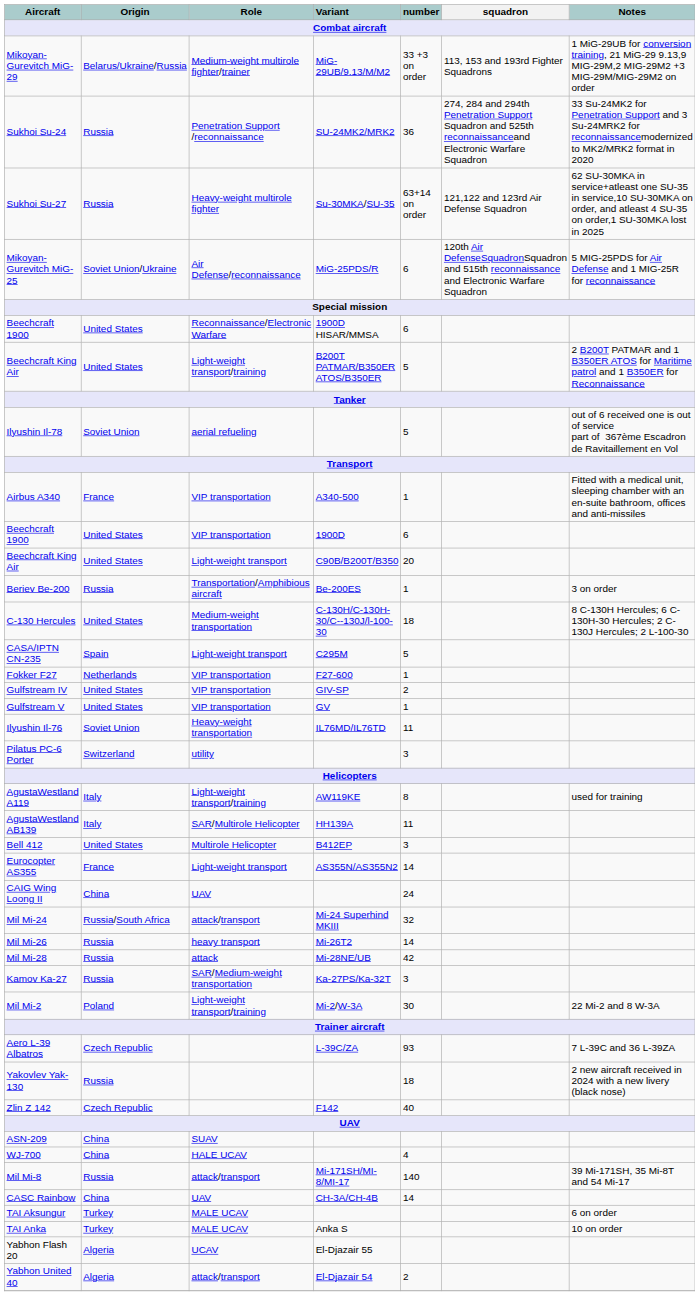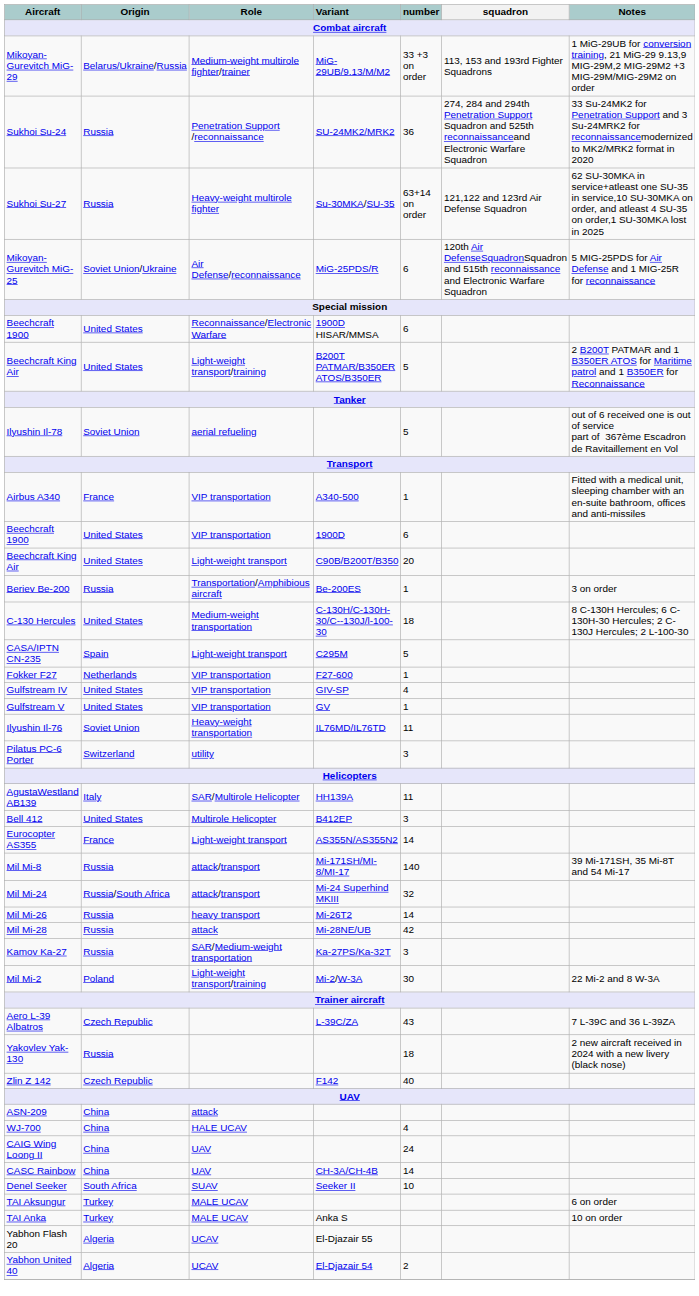(406, 690) 2 -> (406, 690) 4
- row: (43, 797)
rows swapped: (24, 1176) <-> (31, 893)
(409, 1048) 93 -> (409, 1021) 43
(205, 1139) SUAV -> (205, 1112) attack
+ row: (37, 1186)
(226, 1277) attack/transport -> (205, 1266) UCAV
